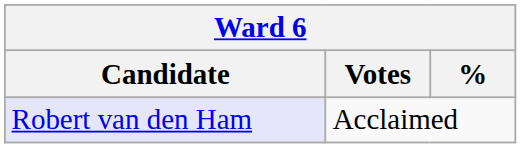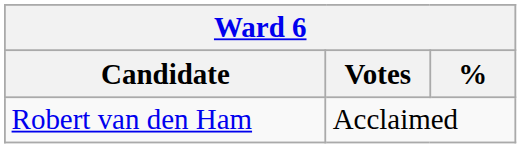(132, 119) lavender background -> (132, 119) no background
